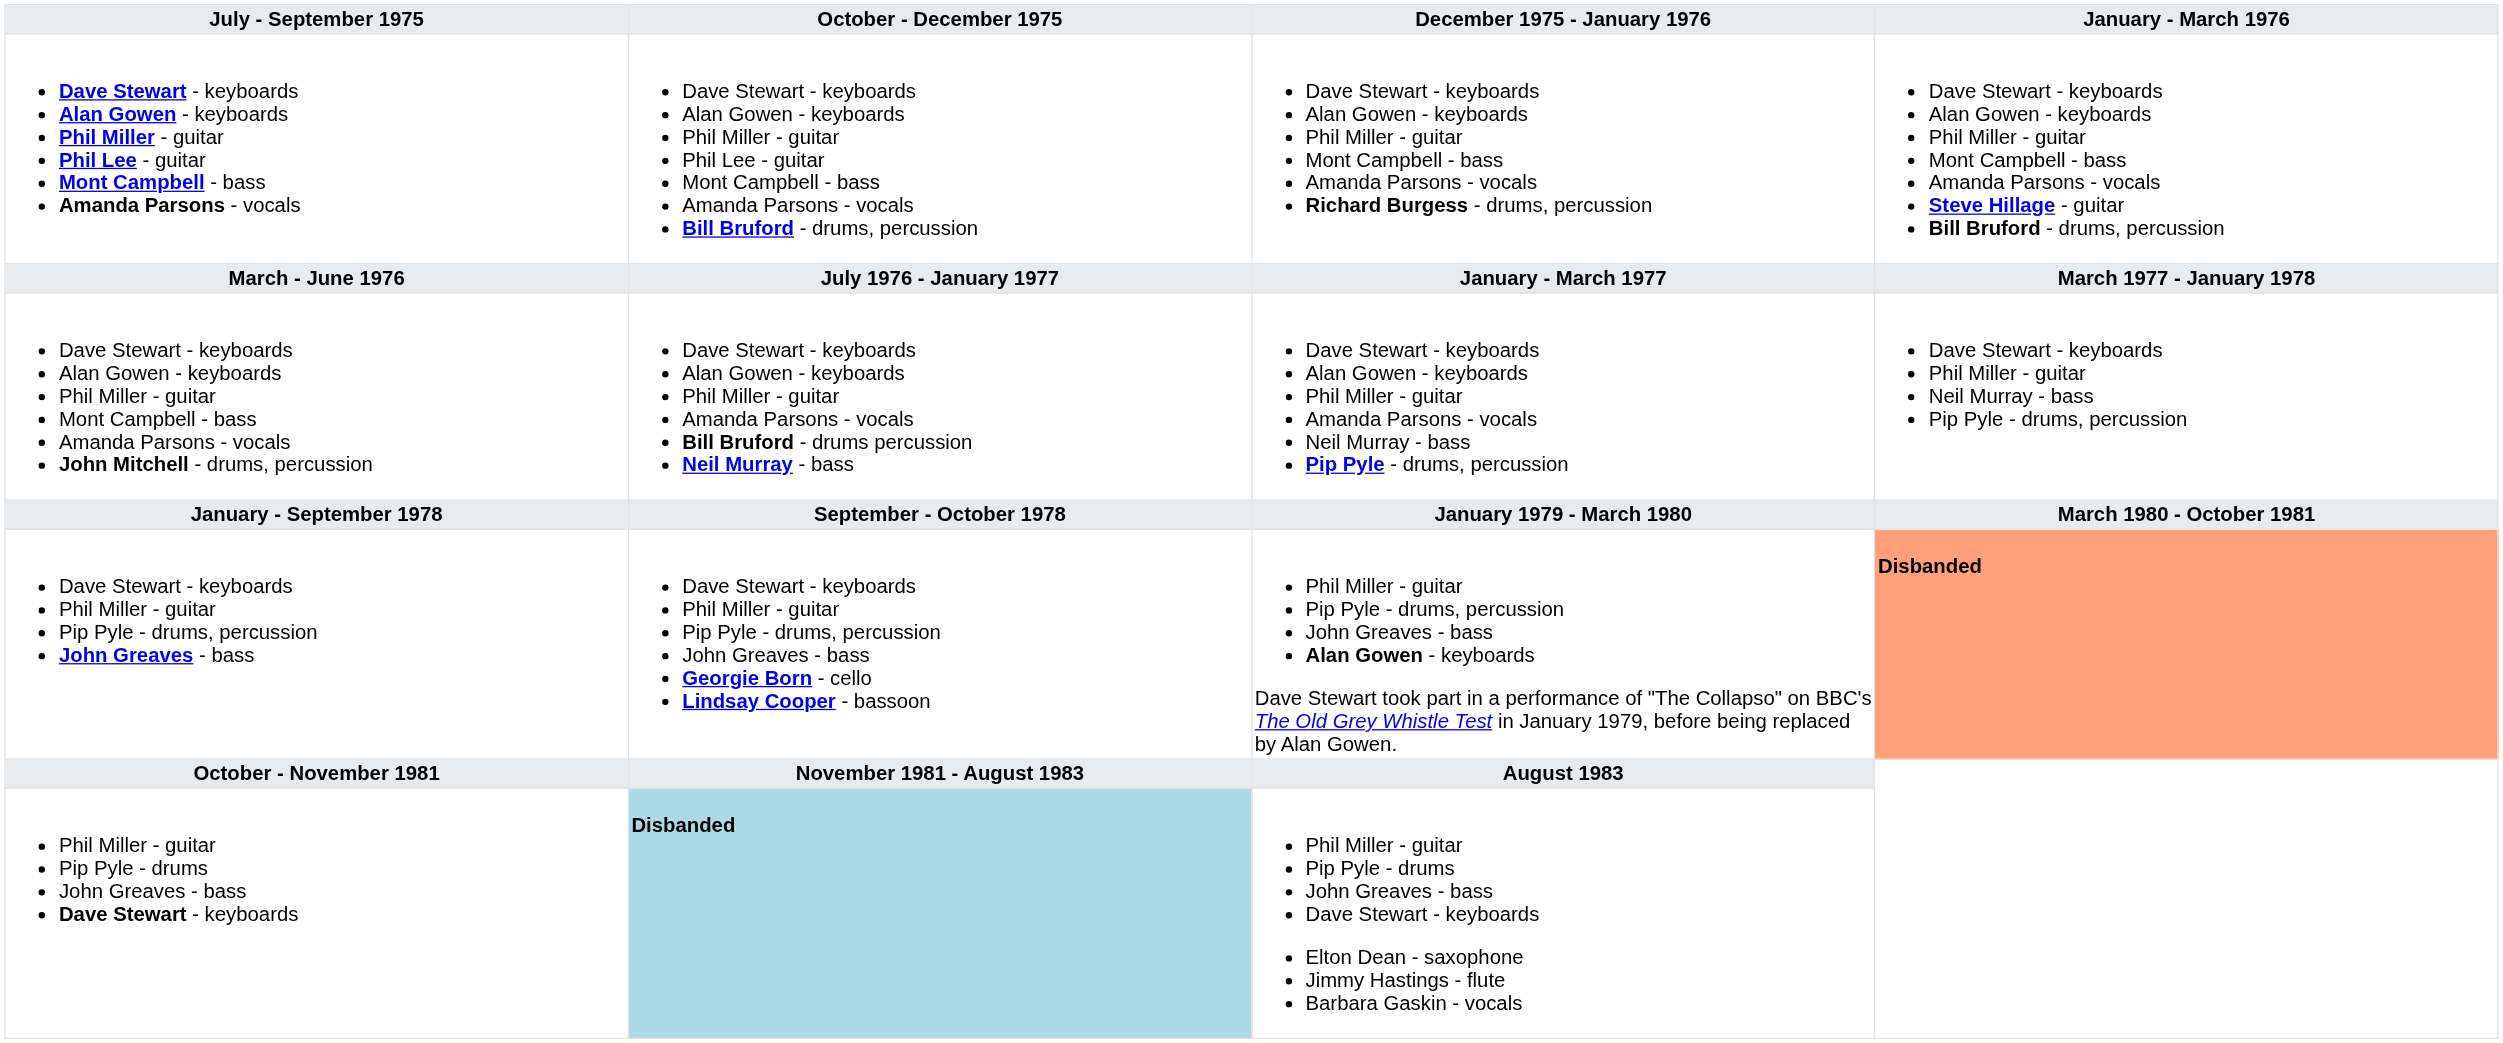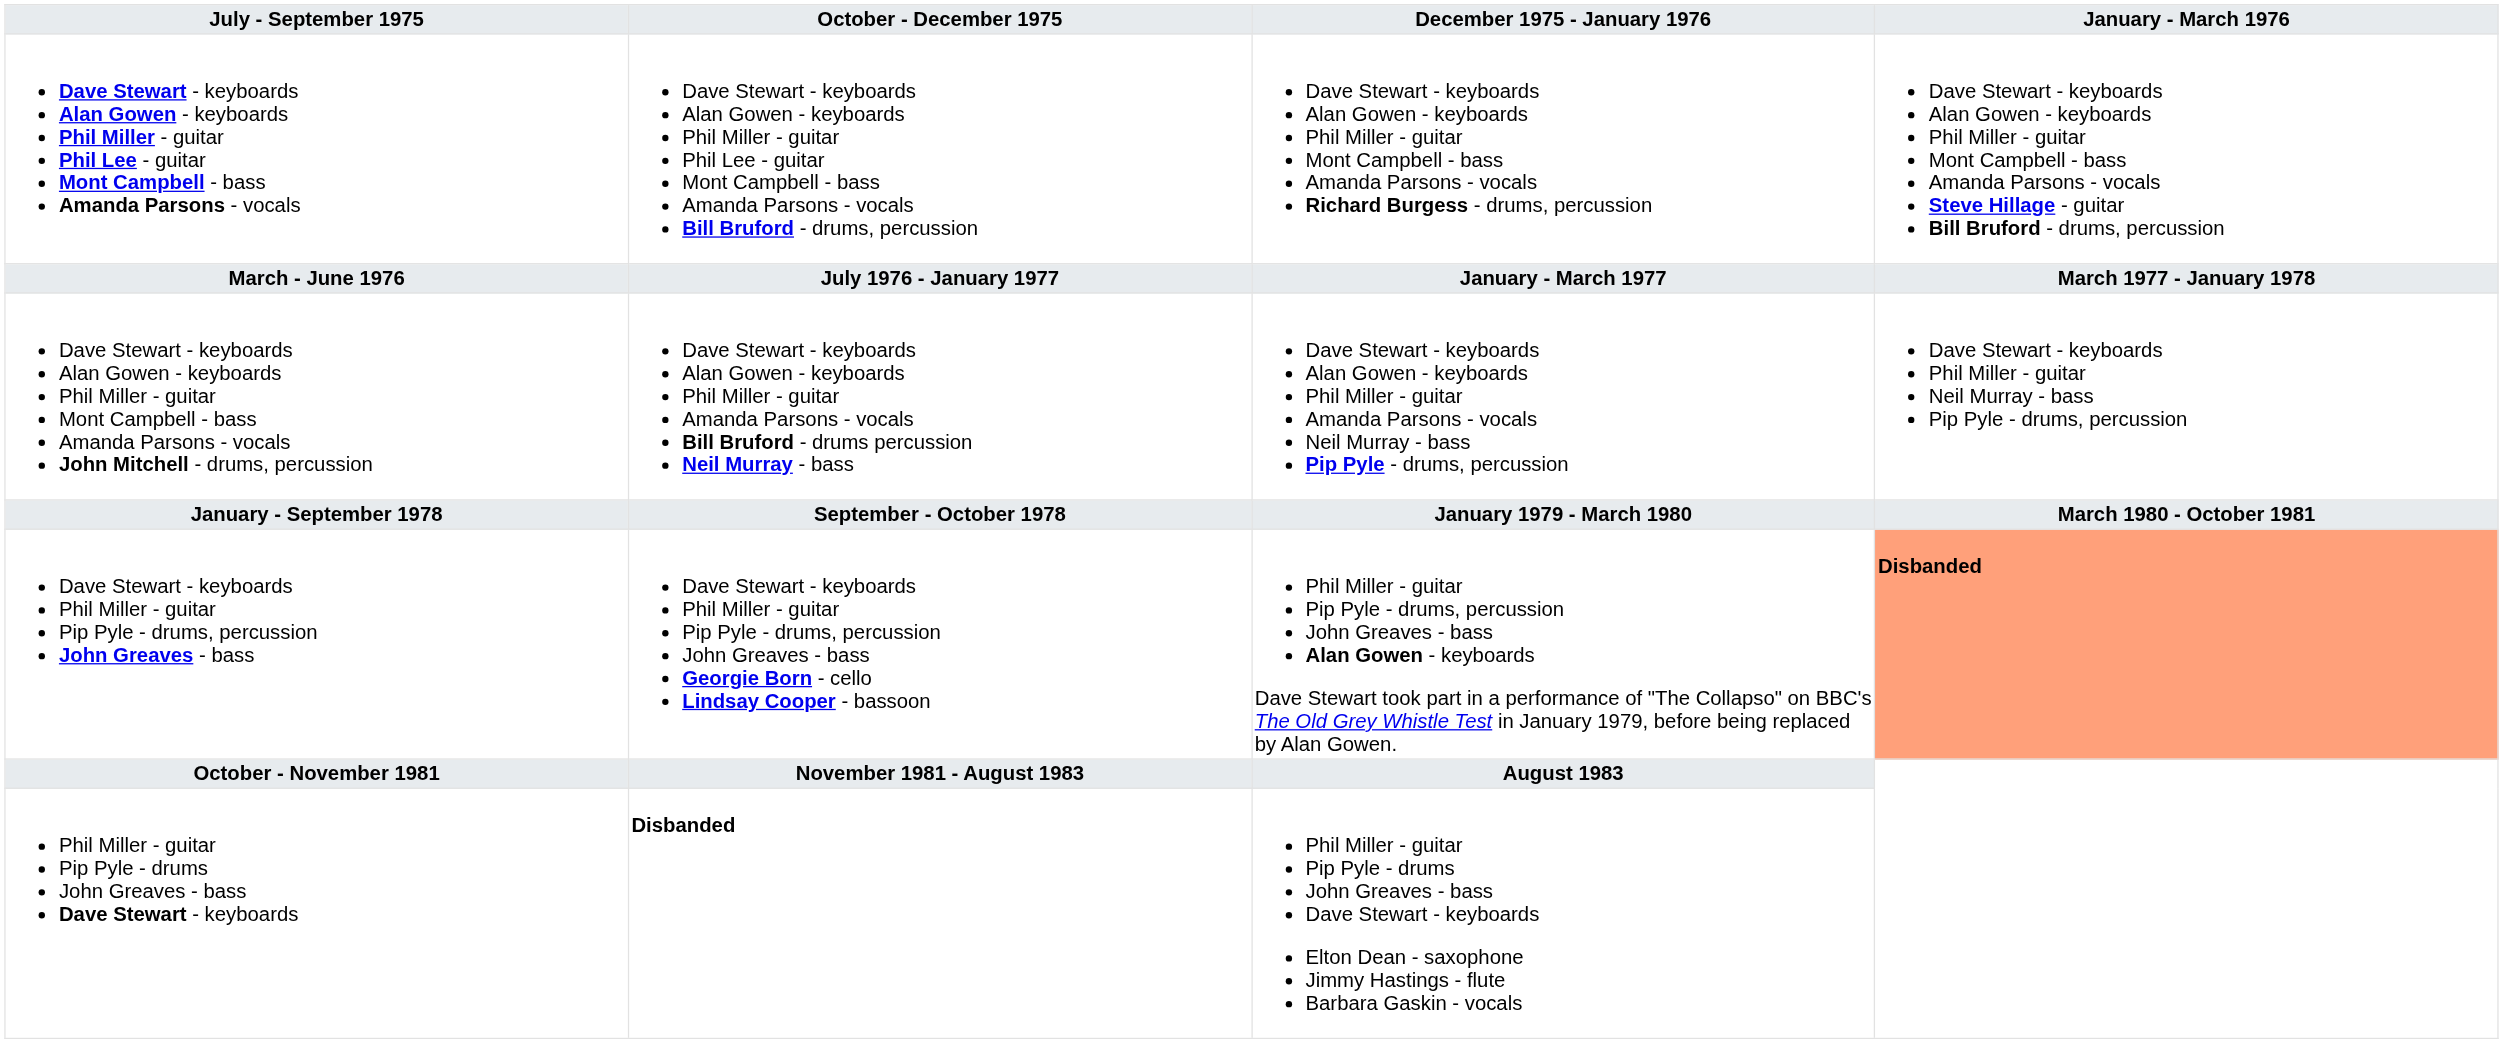(683, 825) lightblue background -> (683, 825) no background
